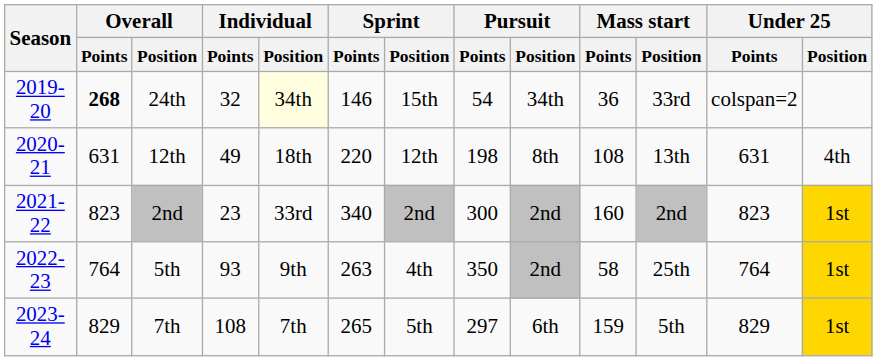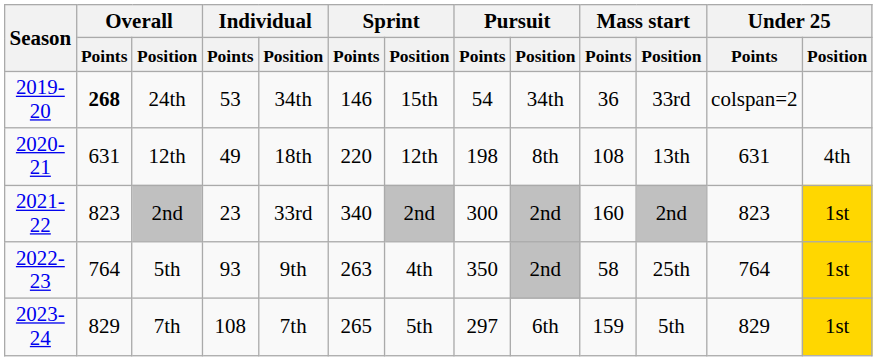(230, 99) 32 -> (230, 99) 53
(293, 99) lightyellow background -> (293, 99) no background
